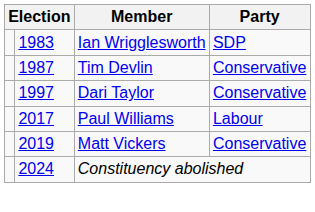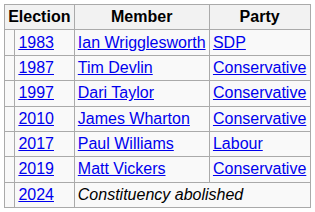+ row: (134, 118)
